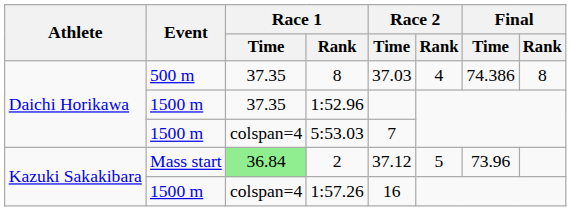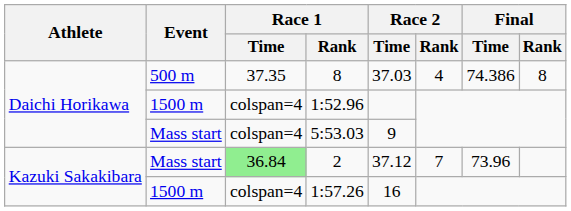(266, 104) 37.35 -> (266, 104) colspan=4
(177, 133) 1500 m -> (186, 133) Mass start
(392, 133) 7 -> (392, 133) 9
(439, 162) 5 -> (439, 162) 7
